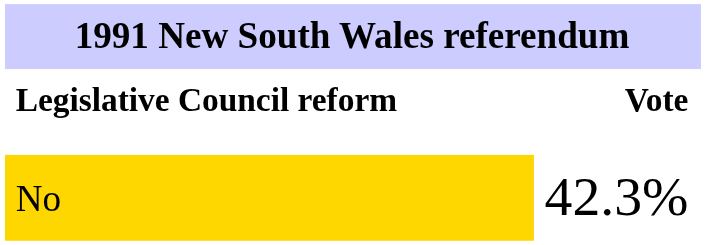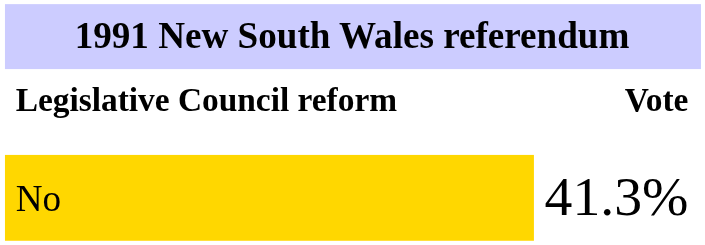(617, 198) 42.3% -> (617, 198) 41.3%
